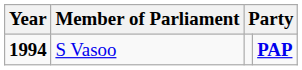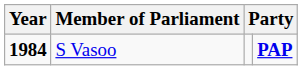(28, 49) 1994 -> (28, 49) 1984
